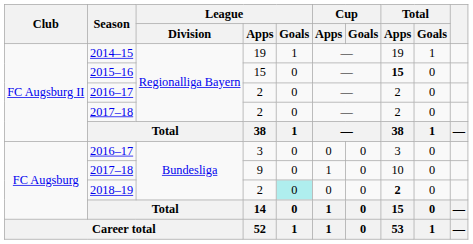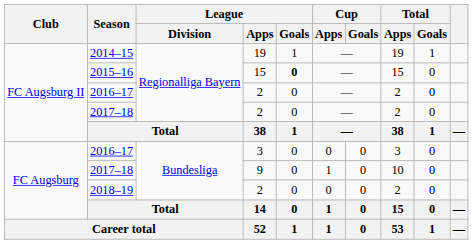(294, 72) normal -> (294, 72) bold
(398, 72) bold -> (398, 72) normal
(294, 190) paleturquoise background -> (294, 190) no background
(398, 190) bold -> (398, 190) normal
